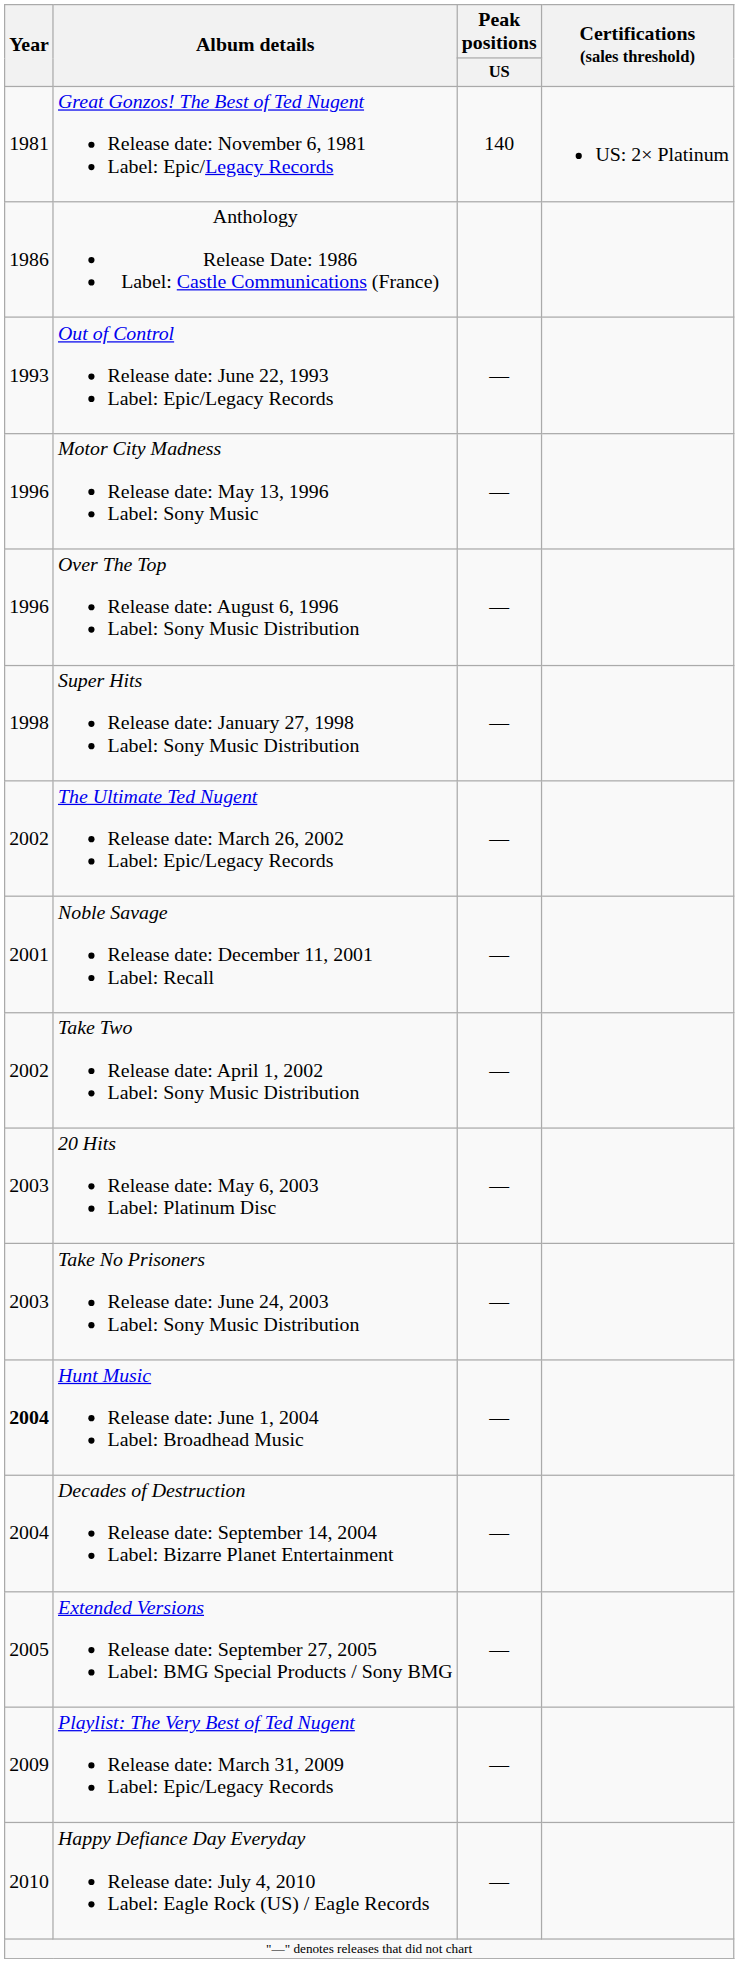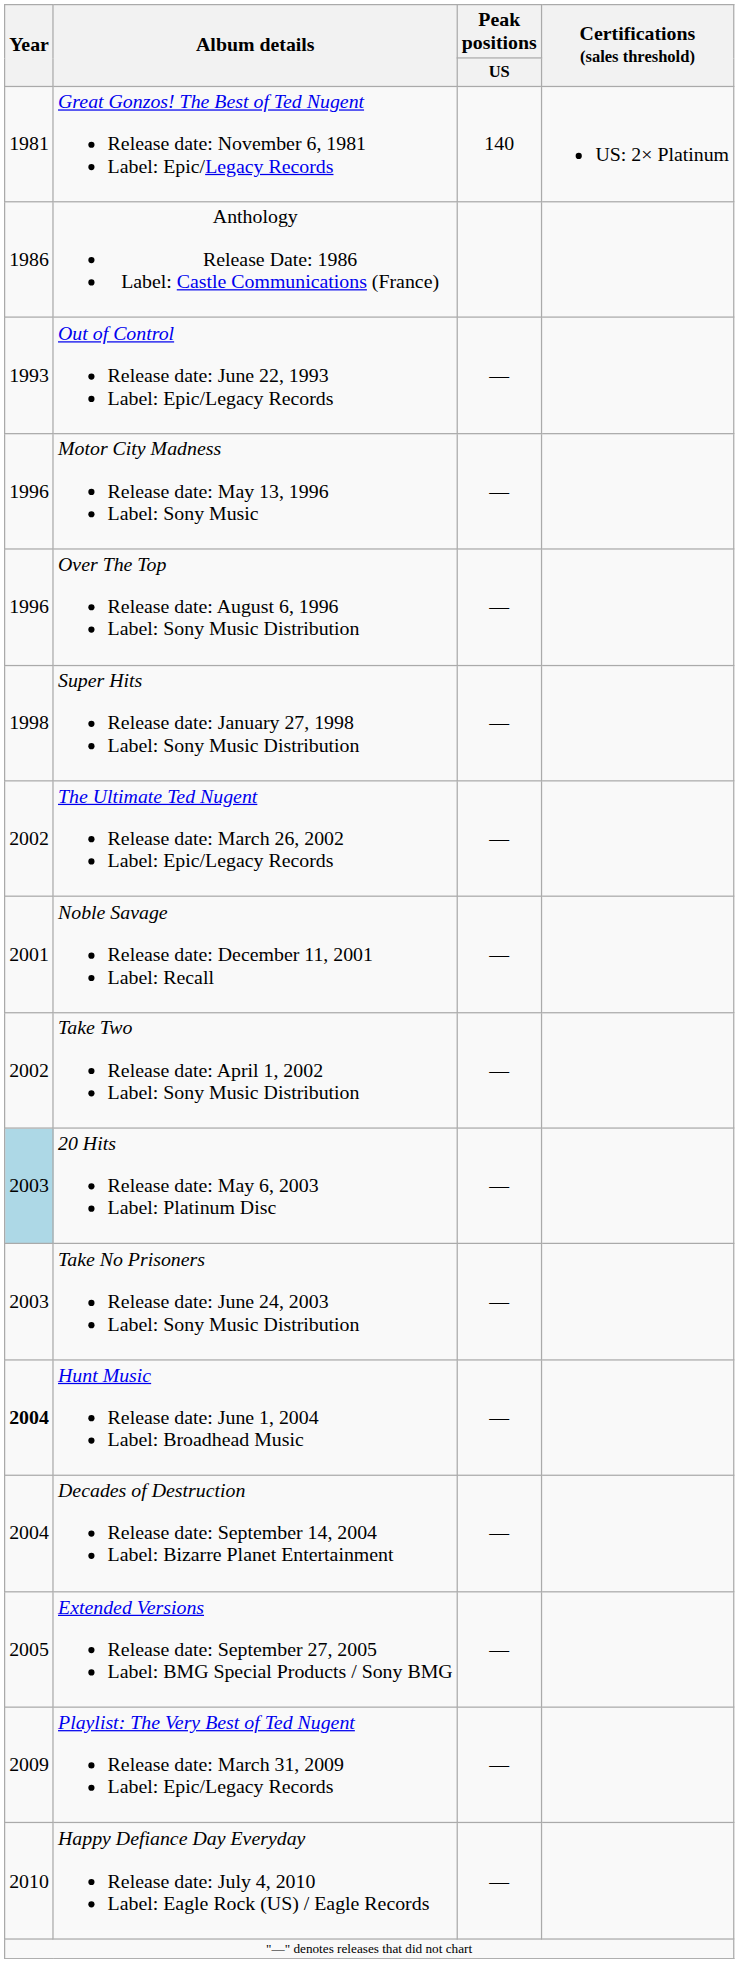(29, 1185) no background -> (29, 1185) lightblue background
